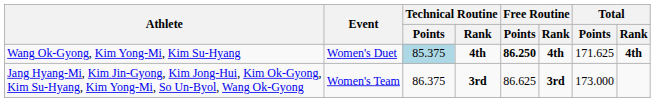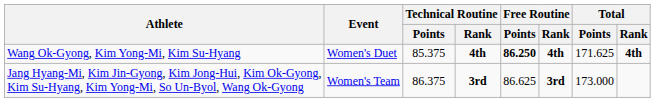(429, 54) lightblue background -> (429, 54) no background
